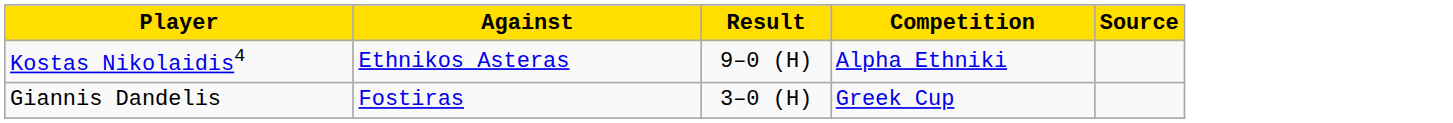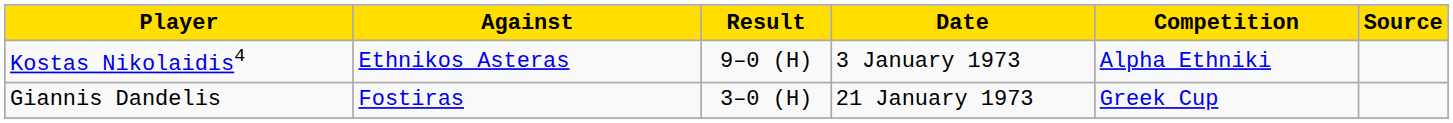+ column: (962, 23)
